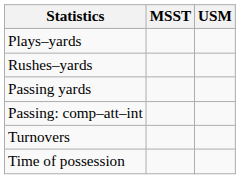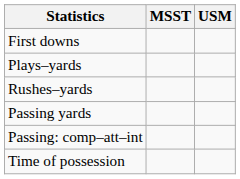+ row: (44, 40)
- row: (39, 137)
